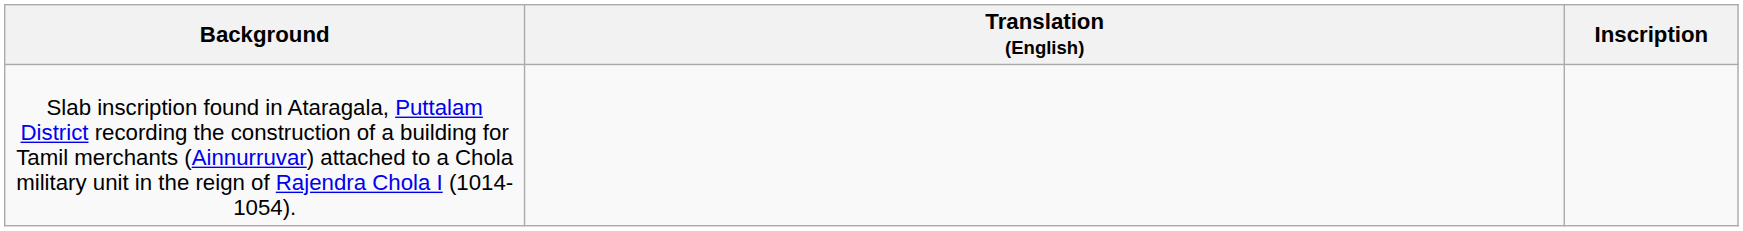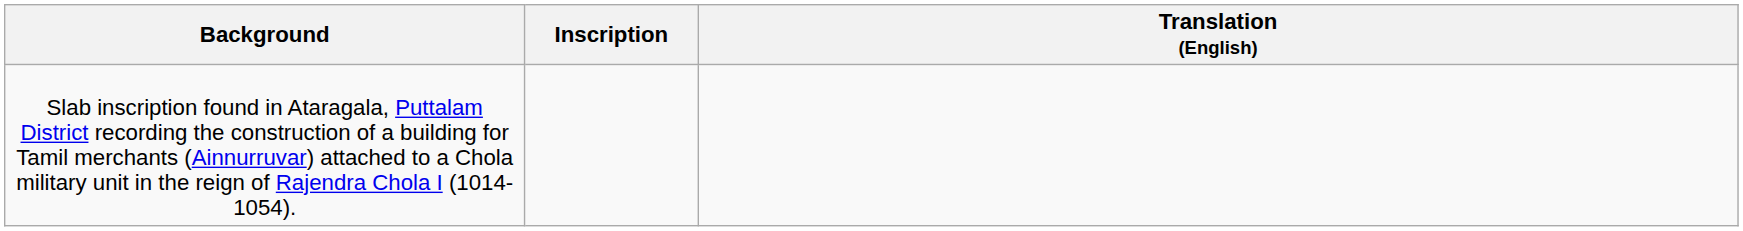columns swapped: (1045, 34) <-> (1651, 34)
